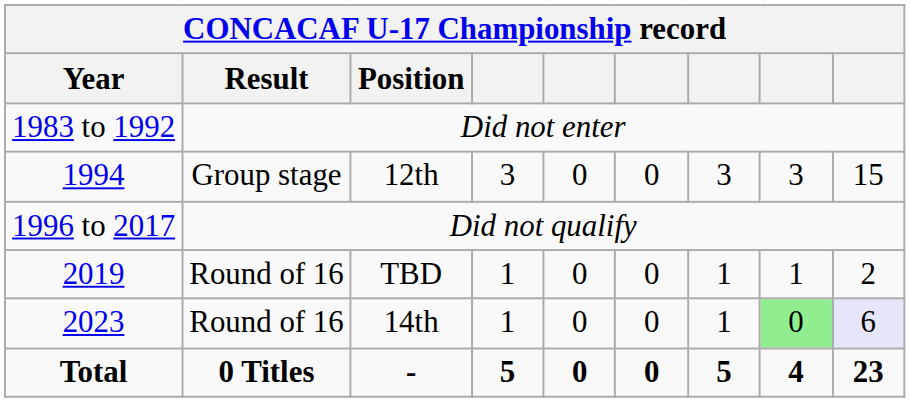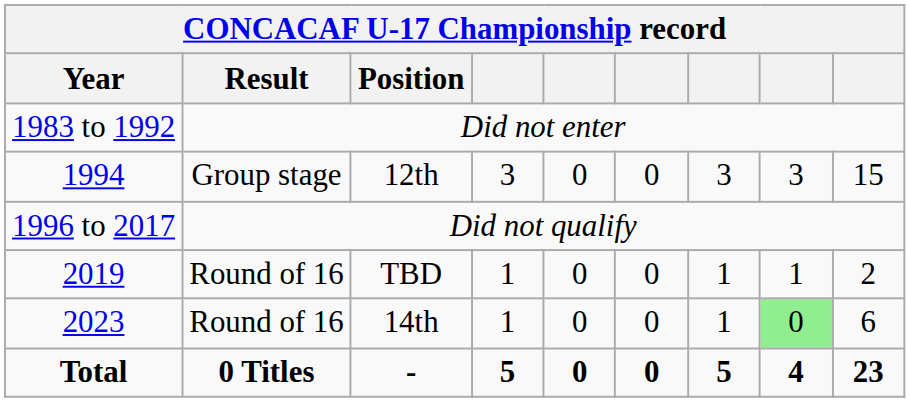(868, 322) lavender background -> (868, 322) no background
